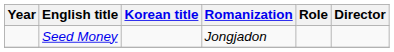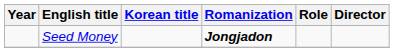(236, 36) normal -> (239, 36) bold
